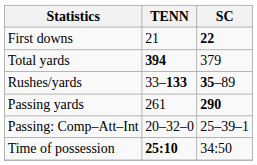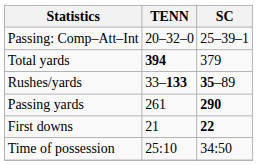rows swapped: (40, 38) <-> (73, 126)
(161, 148) bold -> (161, 148) normal
